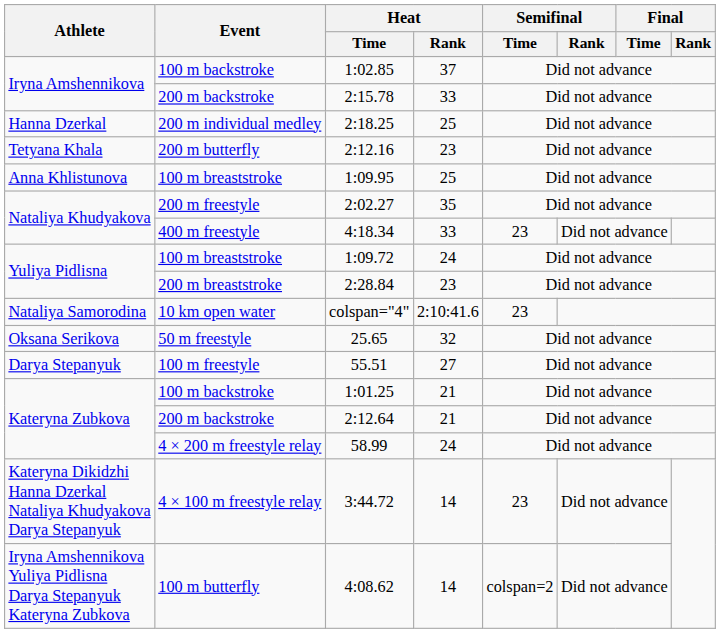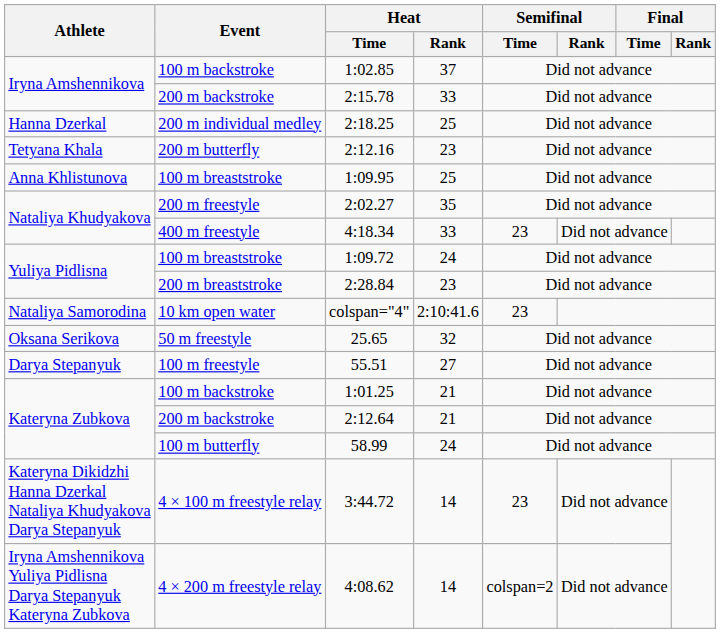(240, 446) 4 × 200 m freestyle relay -> (209, 446) 100 m butterfly
(209, 586) 100 m butterfly -> (240, 586) 4 × 200 m freestyle relay
